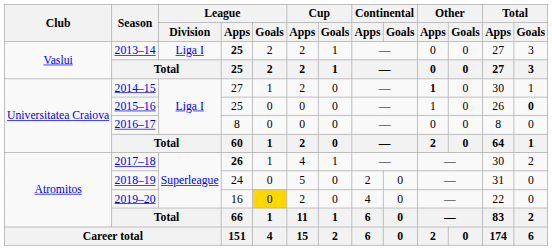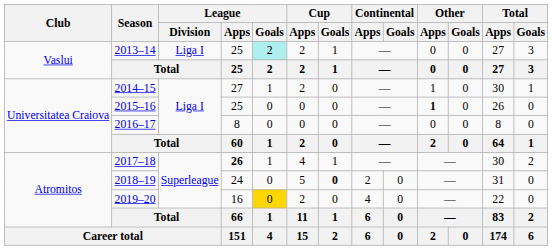(237, 50) bold -> (237, 50) normal
(270, 50) no background -> (270, 50) paleturquoise background
(433, 87) bold -> (433, 87) normal
(433, 106) normal -> (433, 106) bold
(531, 106) bold -> (531, 106) normal
(335, 180) normal -> (335, 180) bold
